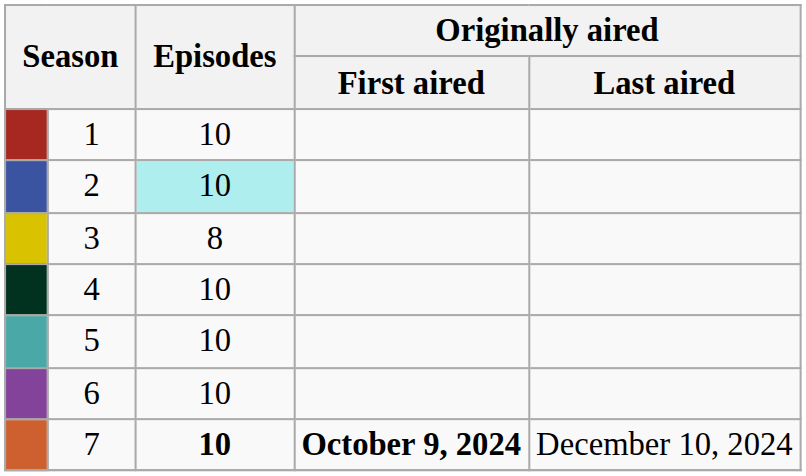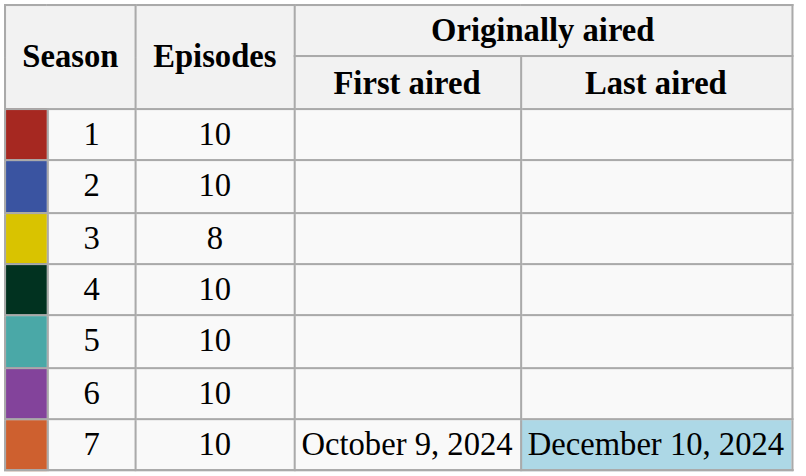(215, 185) paleturquoise background -> (215, 185) no background
(215, 444) bold -> (215, 444) normal
(411, 444) bold -> (407, 444) normal
(664, 444) no background -> (656, 444) lightblue background
